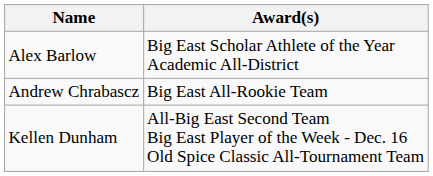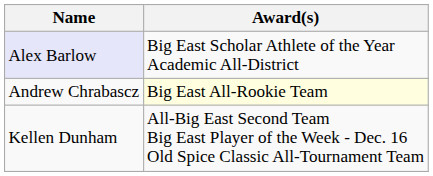(52, 54) no background -> (52, 54) lavender background
(237, 91) no background -> (237, 91) lightyellow background
